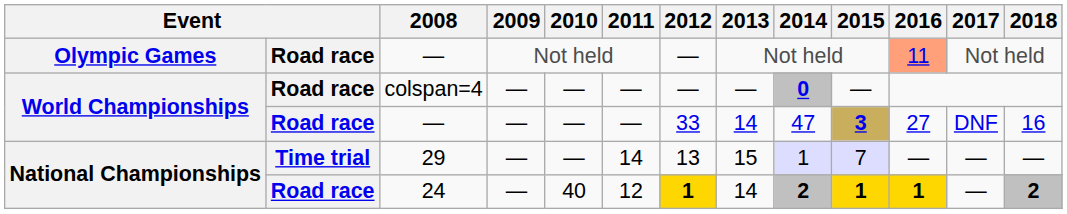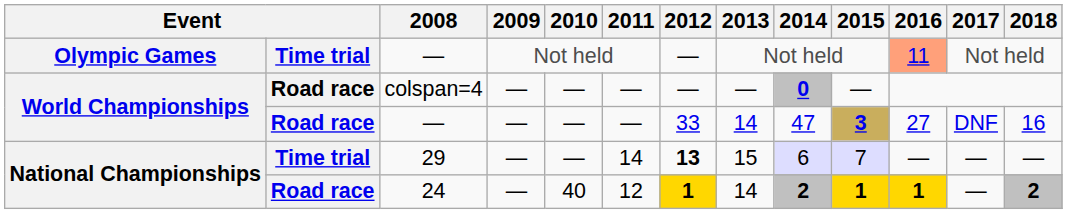(323, 55) Road race -> (323, 55) Time trial
(688, 157) normal -> (688, 157) bold
(803, 157) 1 -> (803, 157) 6
